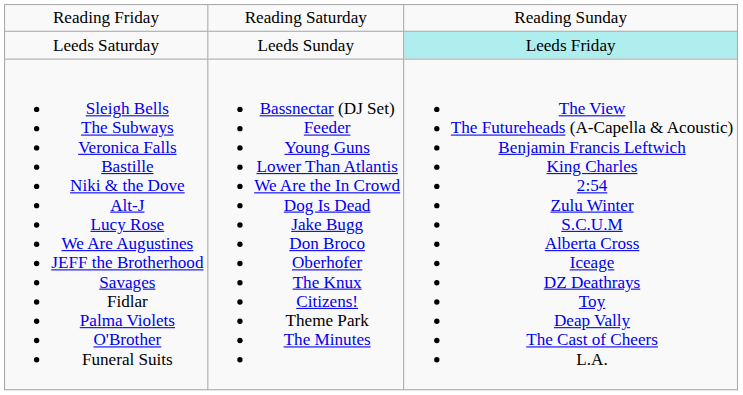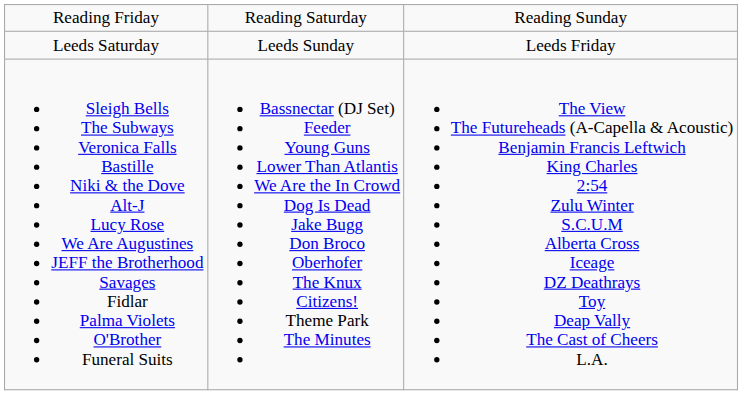(571, 45) paleturquoise background -> (571, 45) no background
